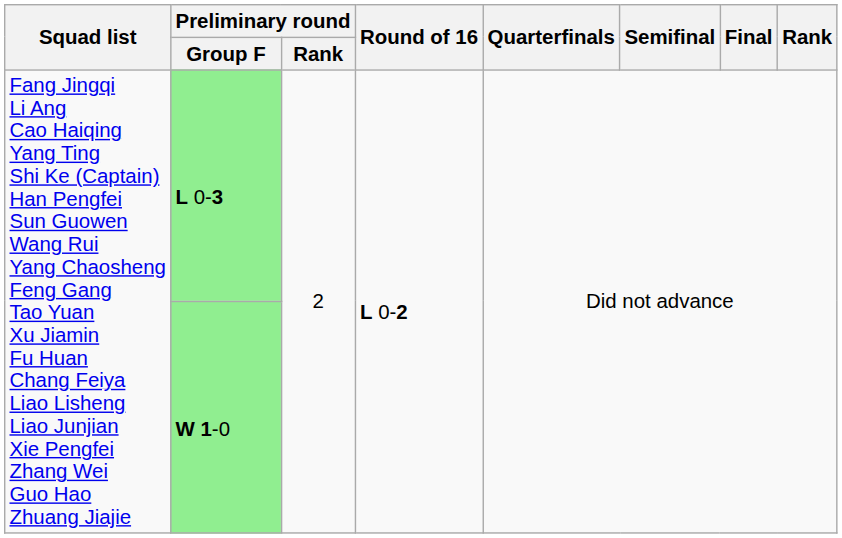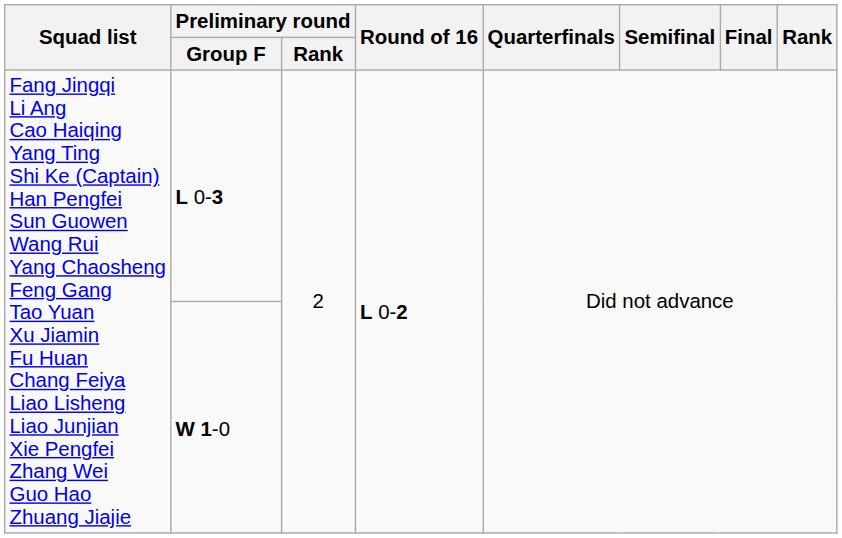(199, 197) lightgreen background -> (199, 197) no background
(203, 429) lightgreen background -> (203, 429) no background
